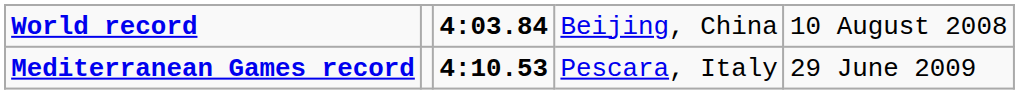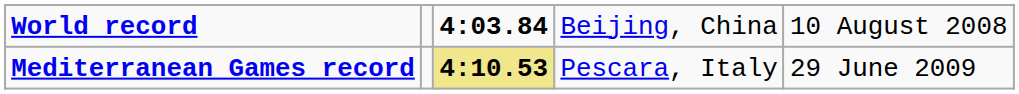(494, 68) no background -> (494, 68) khaki background
